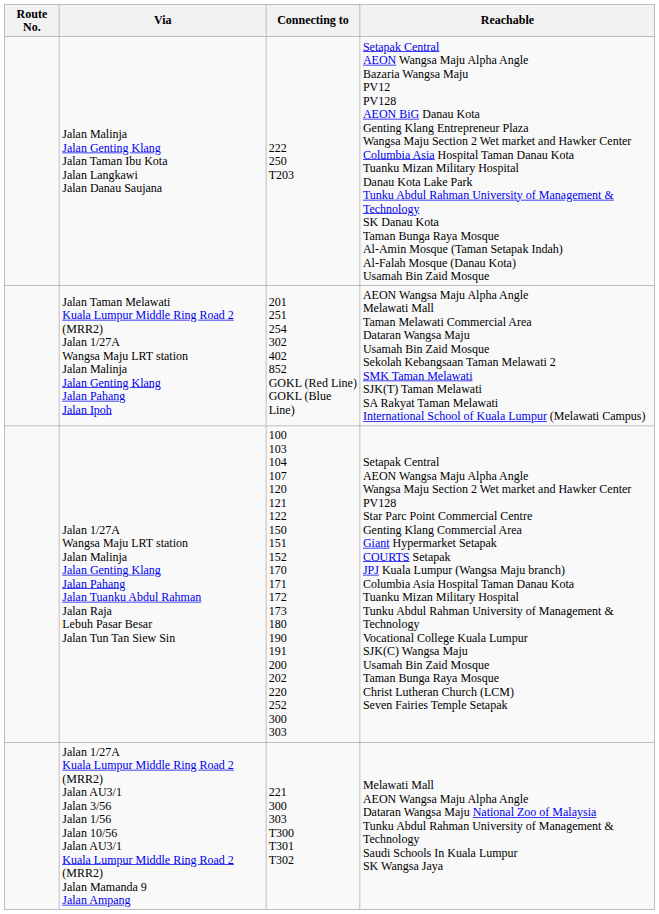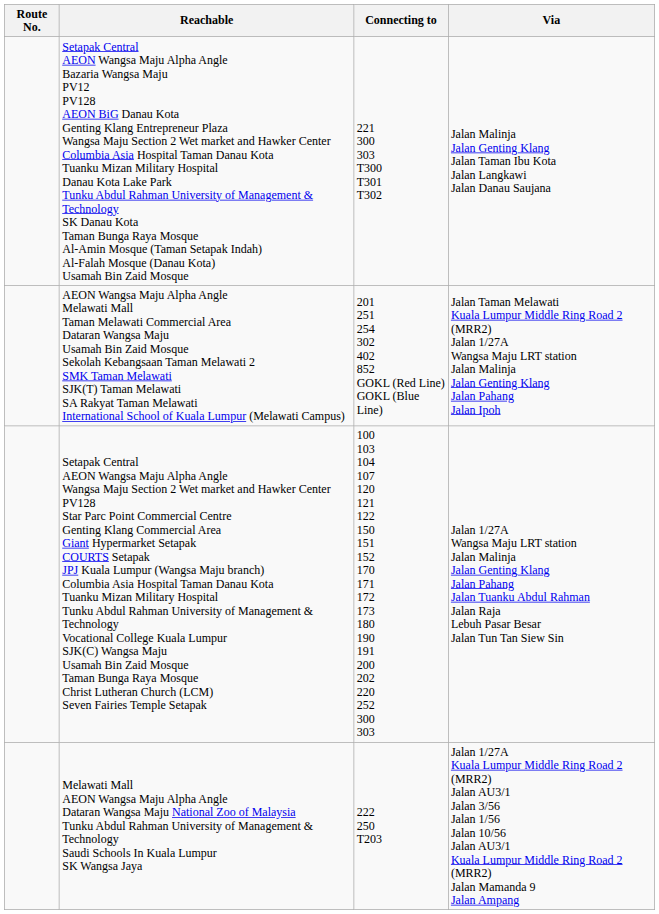columns swapped: (163, 20) <-> (507, 20)
(281, 161) 222 250 T203 -> (369, 161) 221 300 303 T300 T301 T302
(281, 825) 221 300 303 T300 T301 T302 -> (369, 825) 222 250 T203
